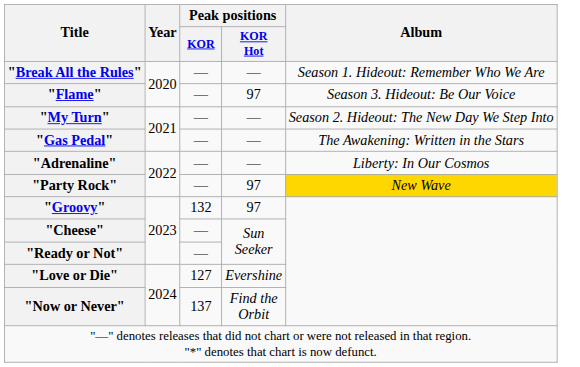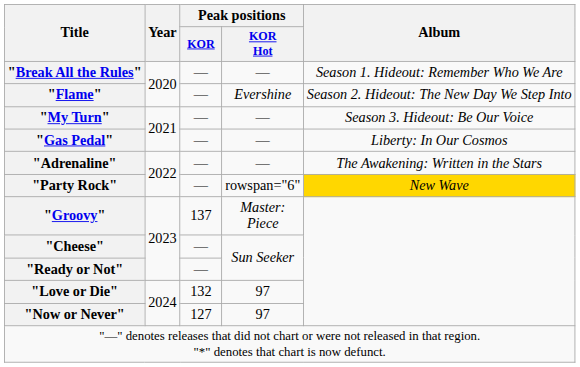(254, 95) 97 -> (263, 95) Evershine
(421, 95) Season 3. Hideout: Be Our Voice -> (439, 95) Season 2. Hideout: The New Day We Step Into
(421, 117) Season 2. Hideout: The New Day We Step Into -> (439, 117) Season 3. Hideout: Be Our Voice
(421, 140) The Awakening: Written in the Stars -> (439, 140) Liberty: In Our Cosmos
(421, 162) Liberty: In Our Cosmos -> (439, 162) The Awakening: Written in the Stars
(254, 185) 97 -> (263, 185) rowspan="6"
(201, 208) 132 -> (201, 216) 137
(254, 208) 97 -> (263, 216) Master: Piece
(201, 275) 127 -> (201, 291) 132
(254, 275) Evershine -> (263, 291) 97
(201, 306) 137 -> (201, 314) 127
(254, 306) Find the Orbit -> (263, 314) 97
